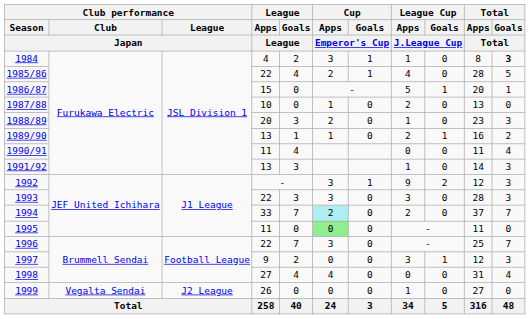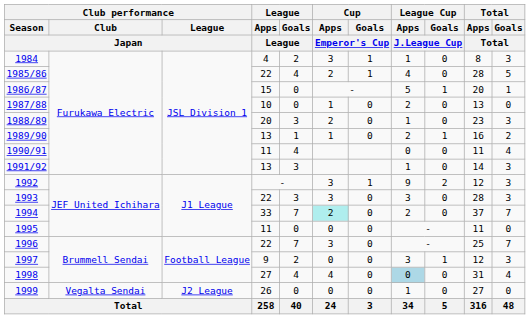(508, 58) bold -> (508, 58) normal
(330, 229) lightgreen background -> (330, 229) no background
(408, 275) no background -> (408, 275) lightblue background
